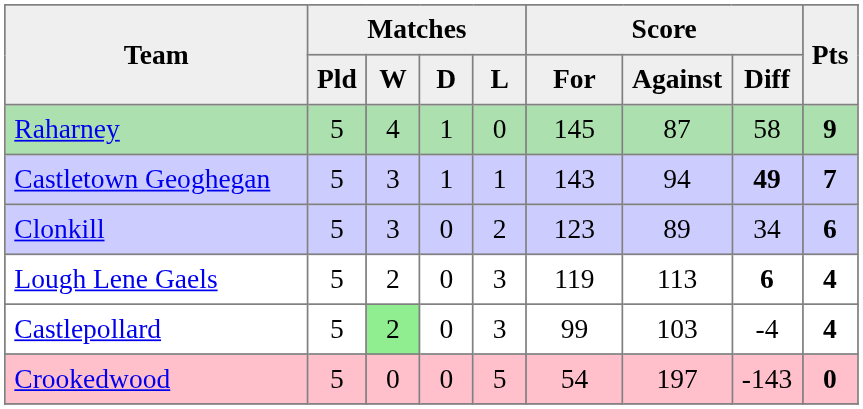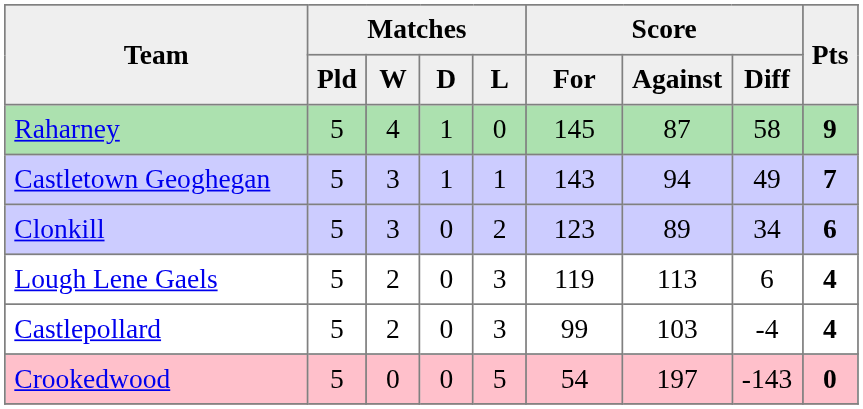(767, 179) bold -> (767, 179) normal
(767, 278) bold -> (767, 278) normal
(393, 328) lightgreen background -> (393, 328) no background
